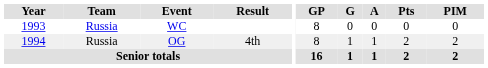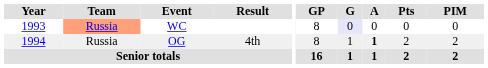(102, 26) no background -> (102, 26) lightsalmon background
(350, 26) no background -> (350, 26) lavender background
(374, 41) normal -> (374, 41) bold
